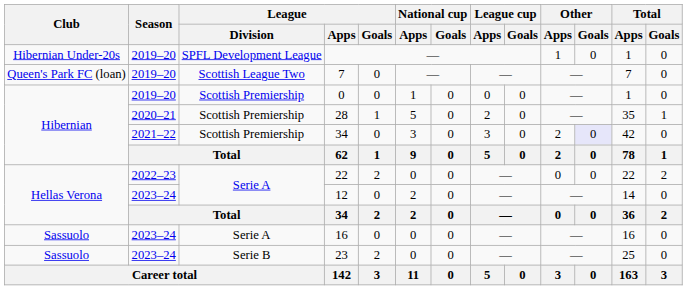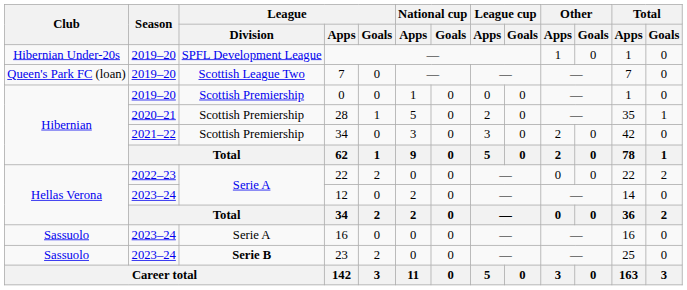(593, 134) lavender background -> (593, 134) no background
(252, 255) normal -> (252, 255) bold
